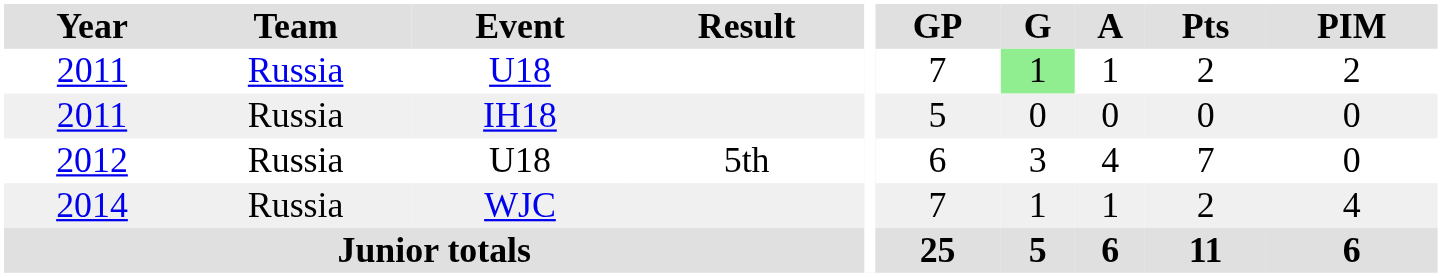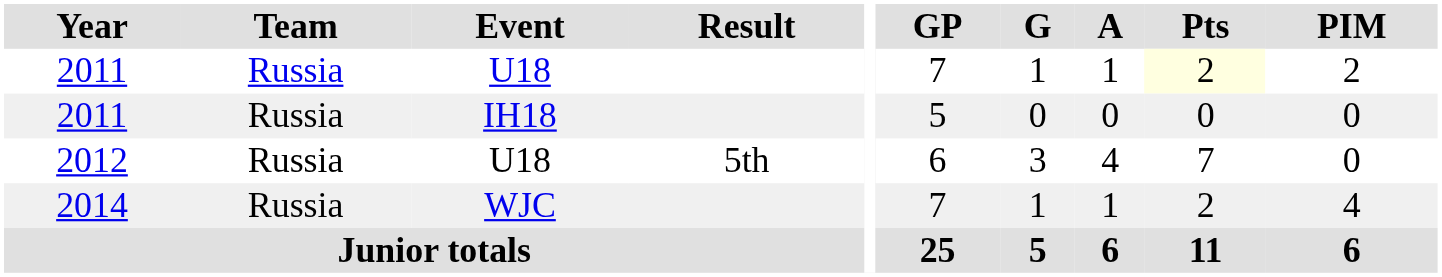(1038, 70) lightgreen background -> (1038, 70) no background
(1206, 70) no background -> (1206, 70) lightyellow background
